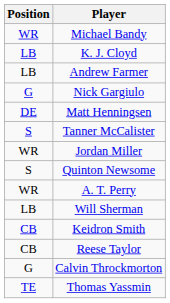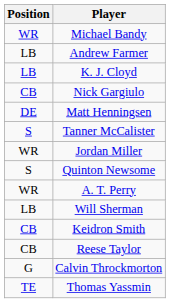rows swapped: (109, 53) <-> (109, 72)
(28, 92) G -> (28, 92) CB
